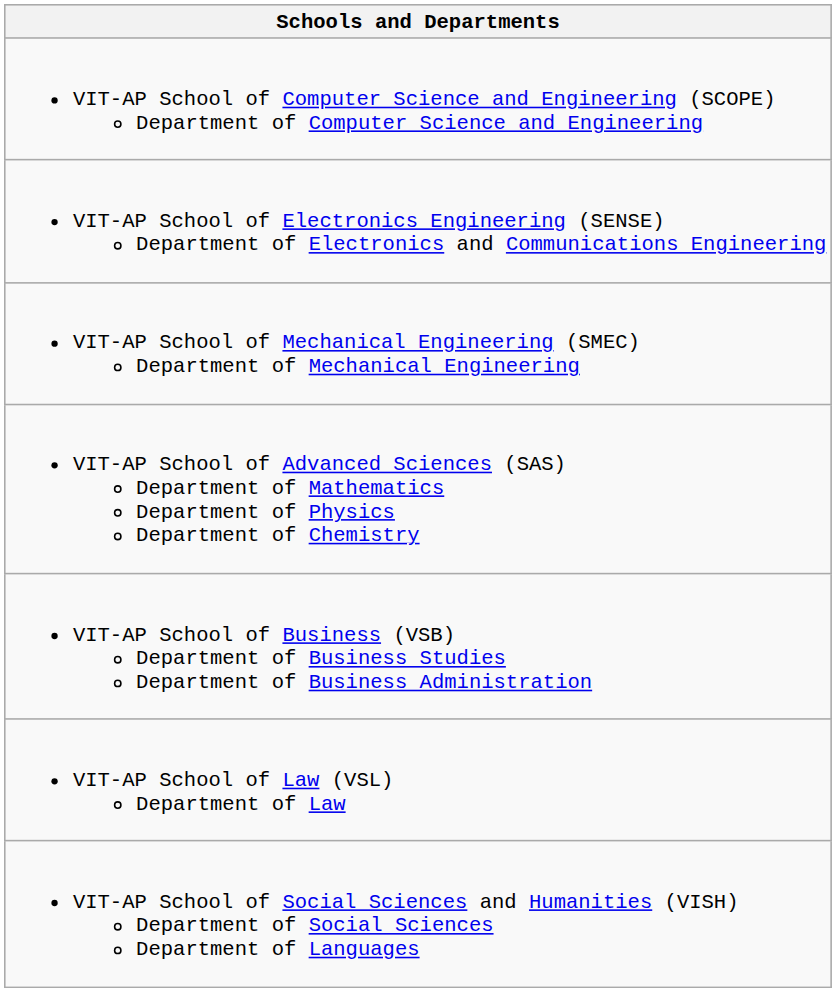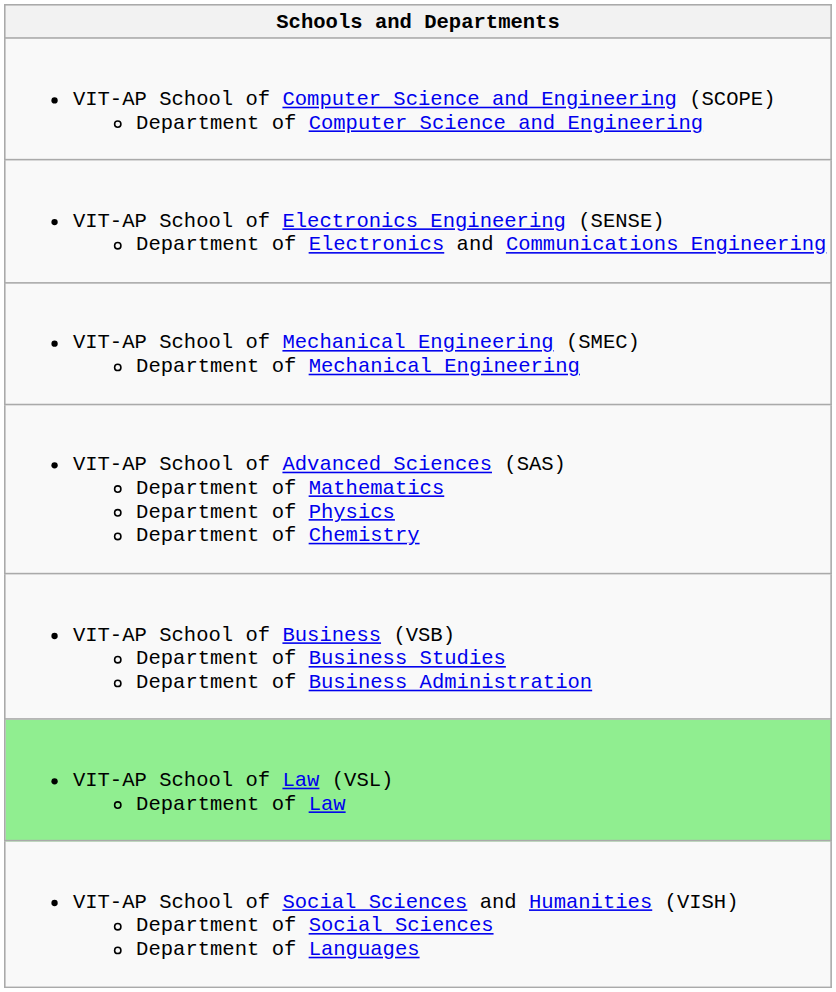(418, 792) no background -> (418, 792) lightgreen background
